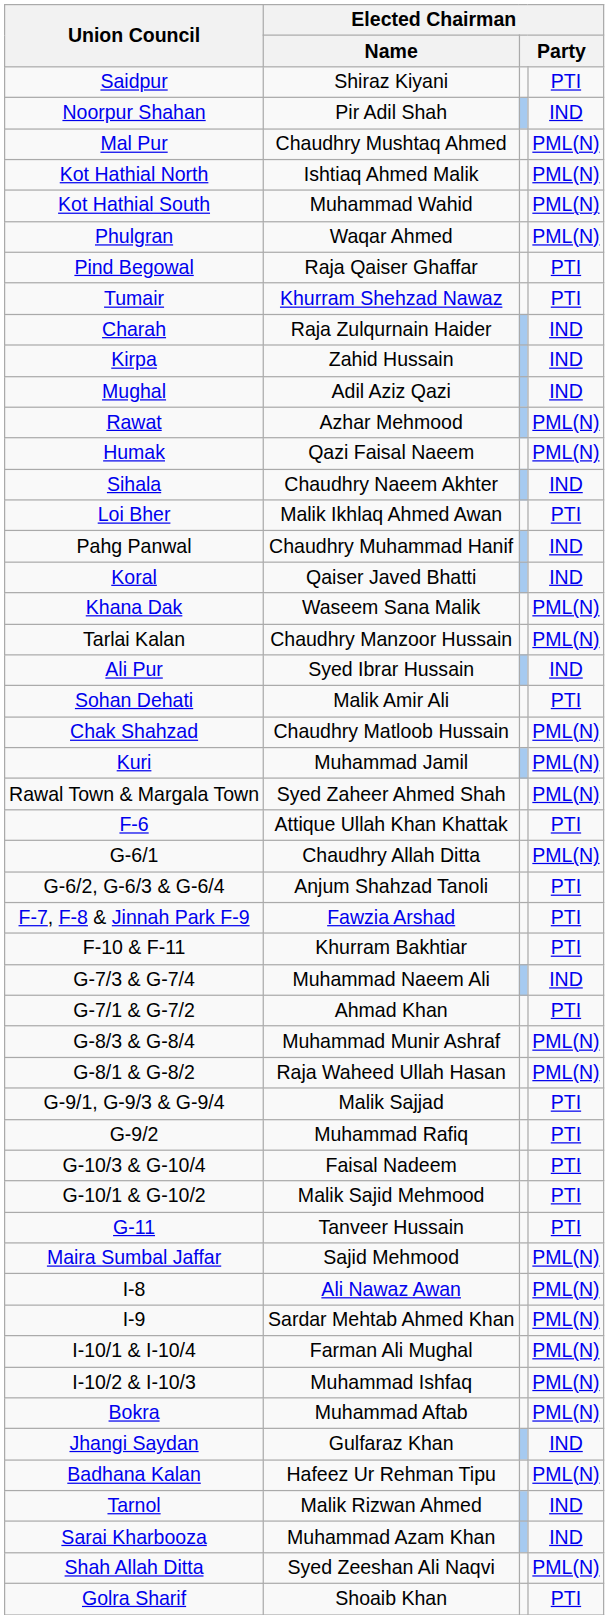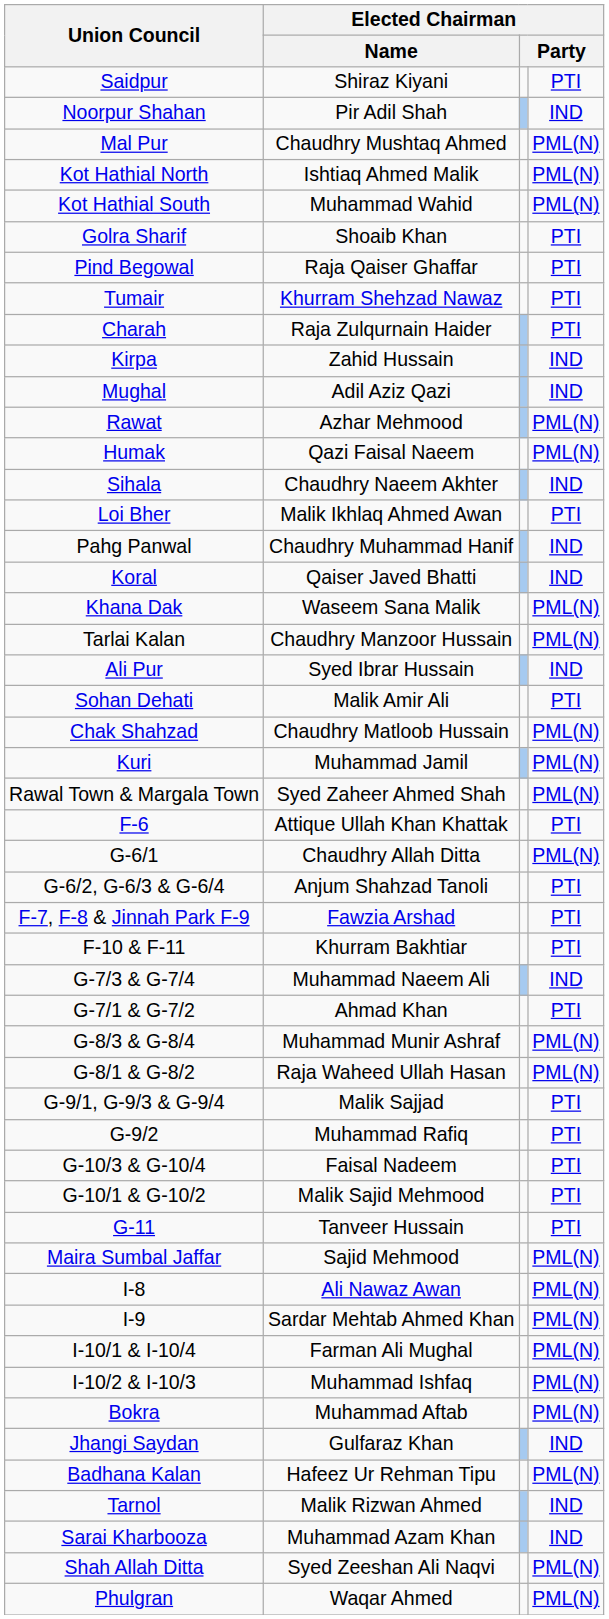rows swapped: (134, 236) <-> (134, 1598)
(566, 329) IND -> (566, 329) PTI
